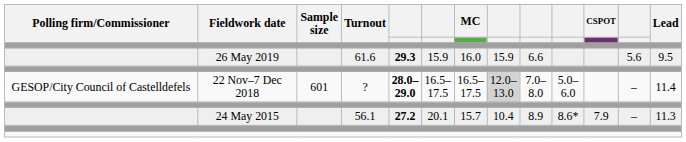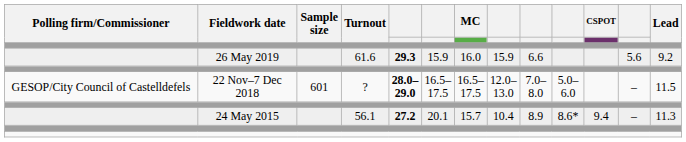(666, 57) 9.5 -> (666, 57) 9.2
(503, 87) lightgrey background -> (503, 87) no background
(666, 87) 11.4 -> (666, 87) 11.5
(601, 116) 7.9 -> (601, 116) 9.4
